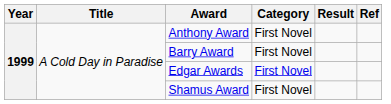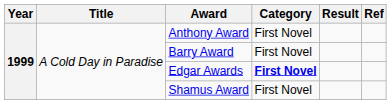(283, 71) normal -> (286, 71) bold
